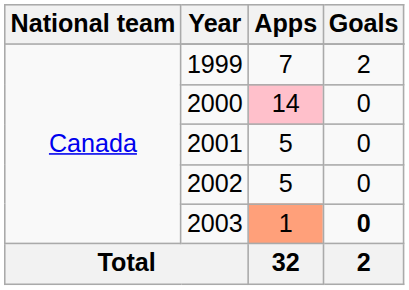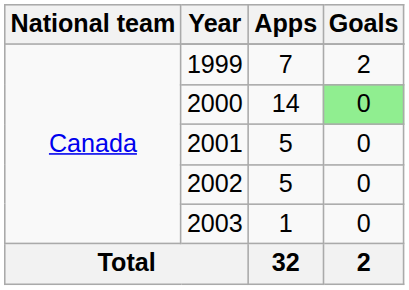(286, 104) pink background -> (286, 104) no background
(364, 104) no background -> (364, 104) lightgreen background
(286, 223) lightsalmon background -> (286, 223) no background
(364, 223) bold -> (364, 223) normal
